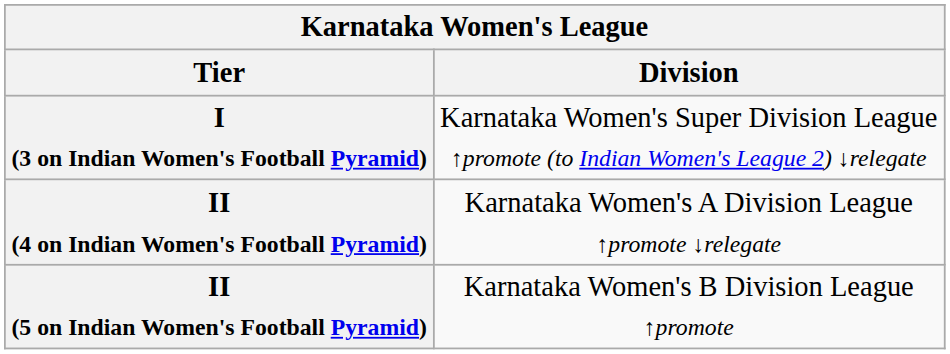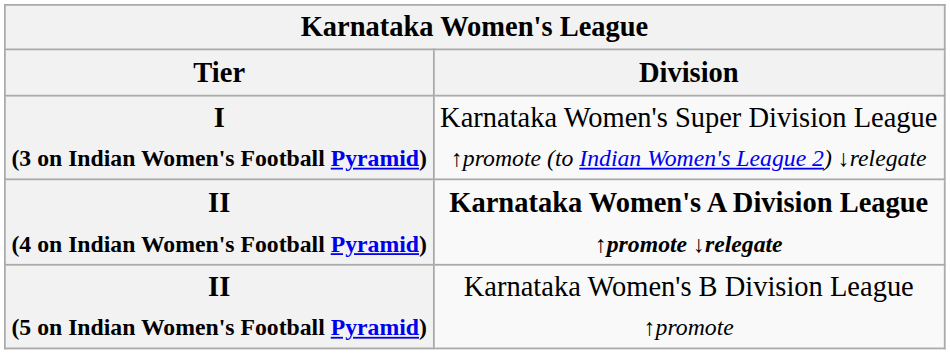(689, 221) normal -> (689, 221) bold
